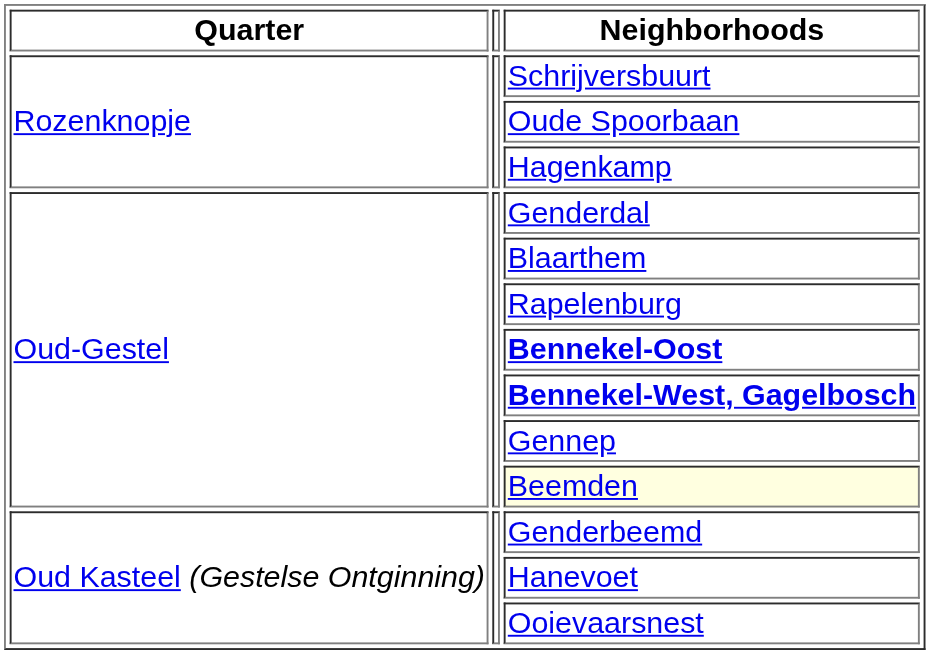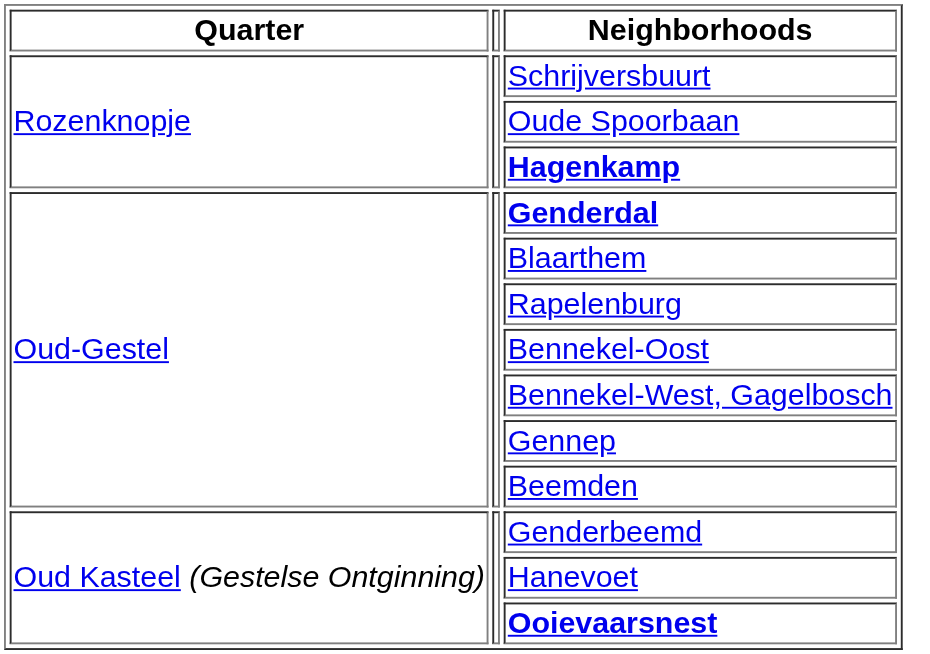(590, 166) normal -> (594, 166) bold
(579, 212) normal -> (583, 212) bold
(615, 349) bold -> (608, 349) normal
(712, 394) bold -> (700, 394) normal
(573, 486) lightyellow background -> (573, 486) no background
(606, 622) normal -> (613, 622) bold
